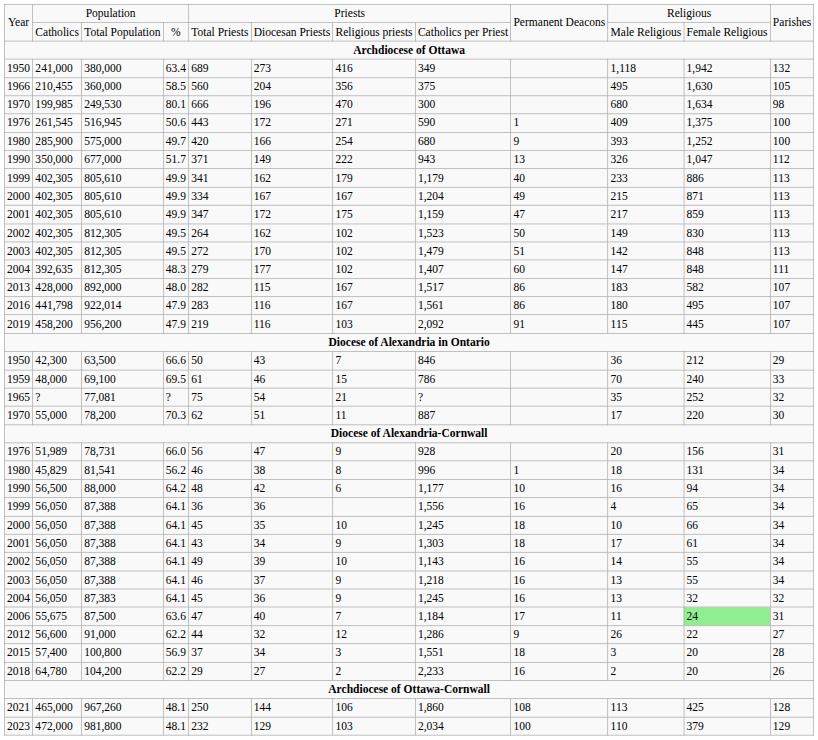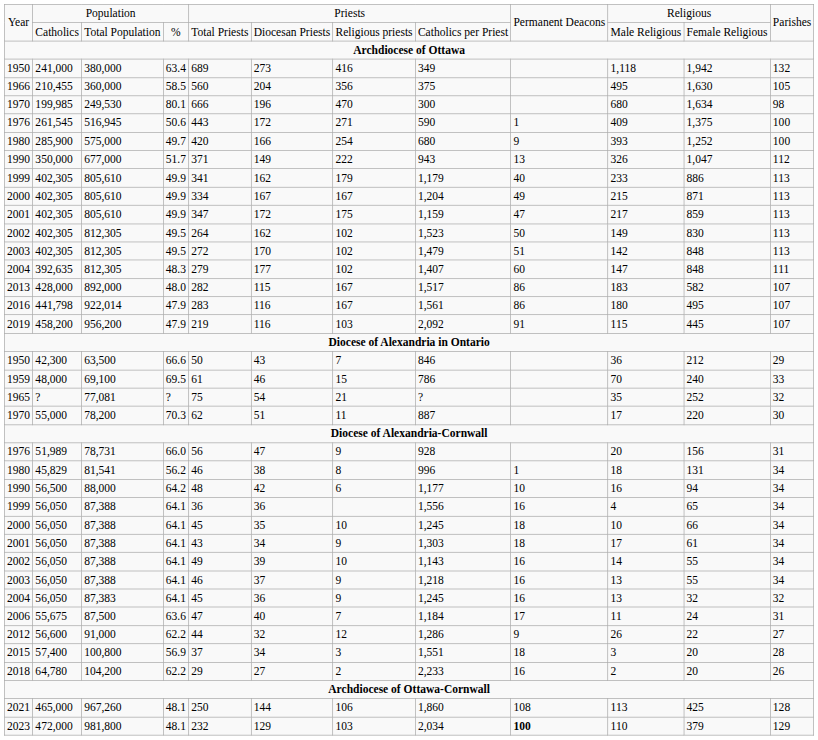(692, 616) lightgreen background -> (692, 616) no background
(522, 726) normal -> (522, 726) bold
